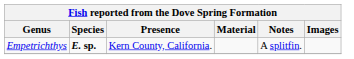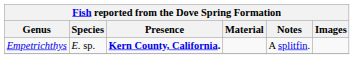(84, 45) bold -> (83, 45) normal
(160, 45) normal -> (164, 45) bold
